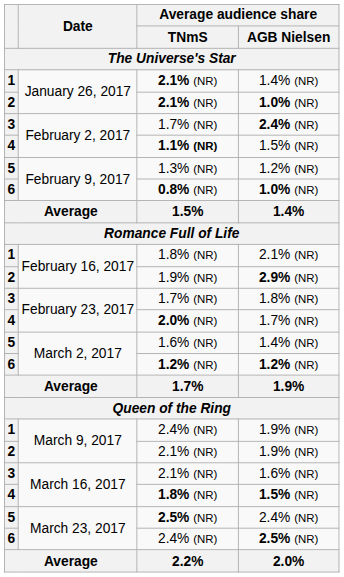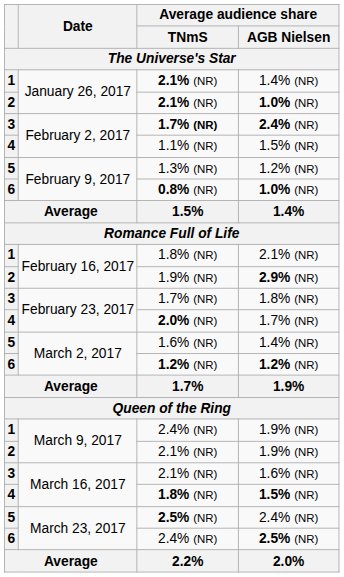(188, 124) normal -> (188, 124) bold
(188, 146) bold -> (188, 146) normal
